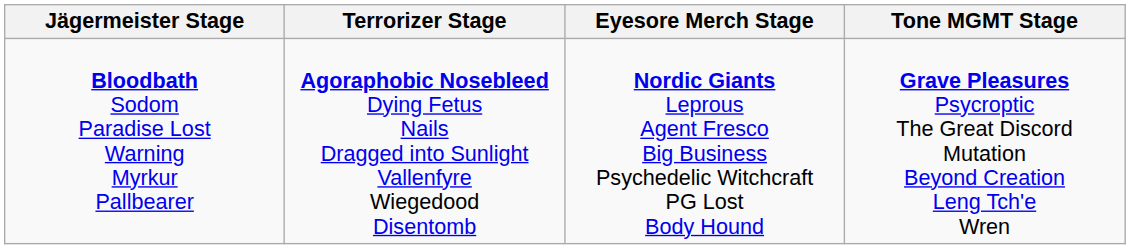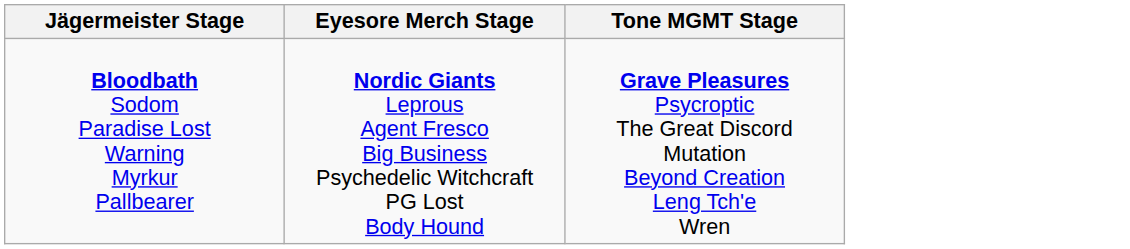- column: (425, 21)
